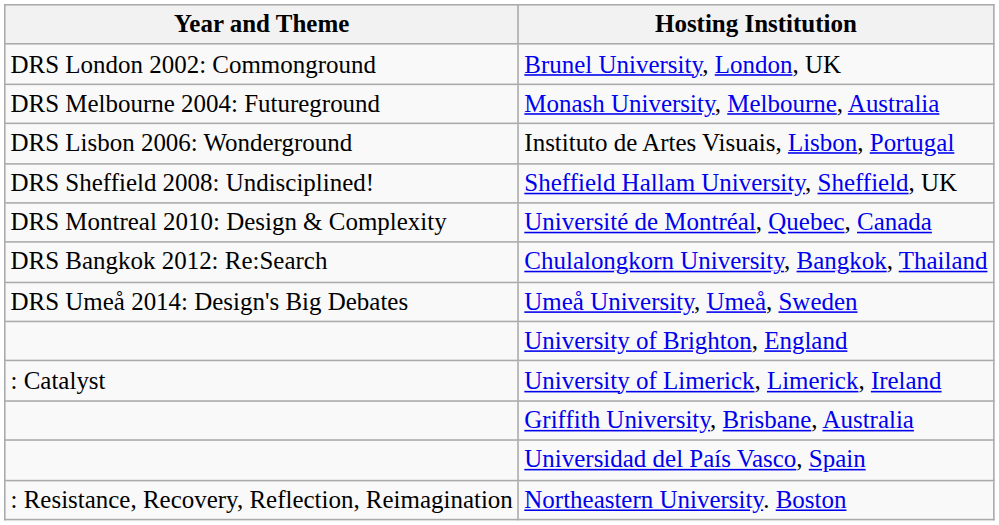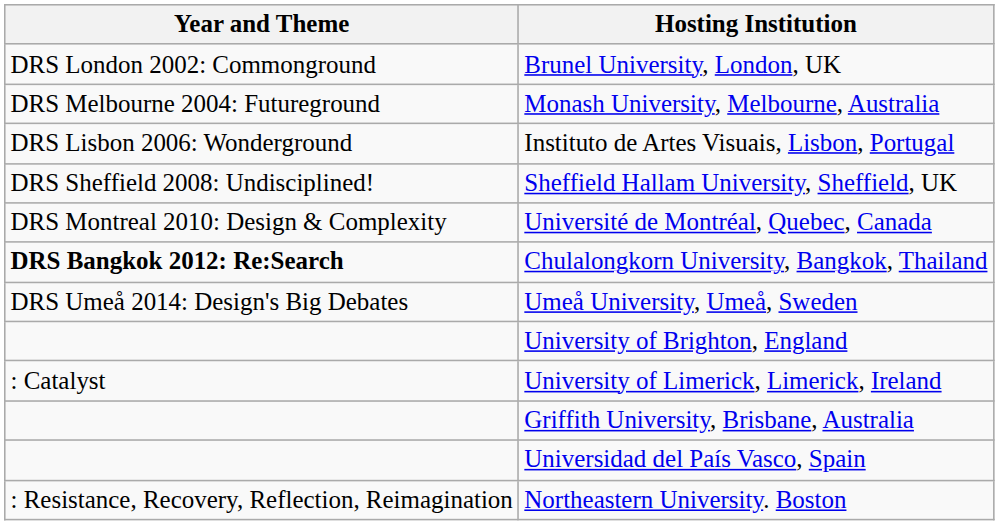(169, 261) normal -> (177, 261) bold
